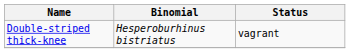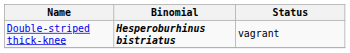(161, 34) normal -> (161, 34) bold
